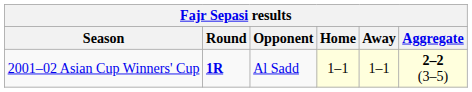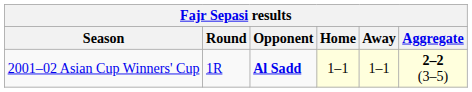(215, 68) bold -> (214, 68) normal
(276, 68) normal -> (277, 68) bold
